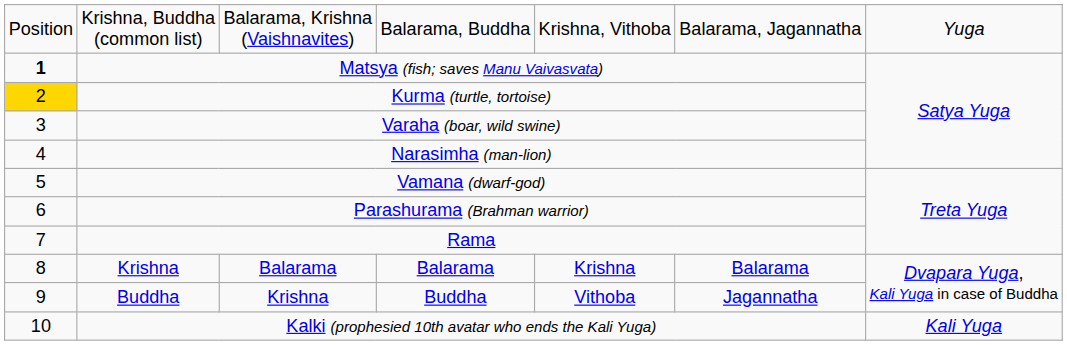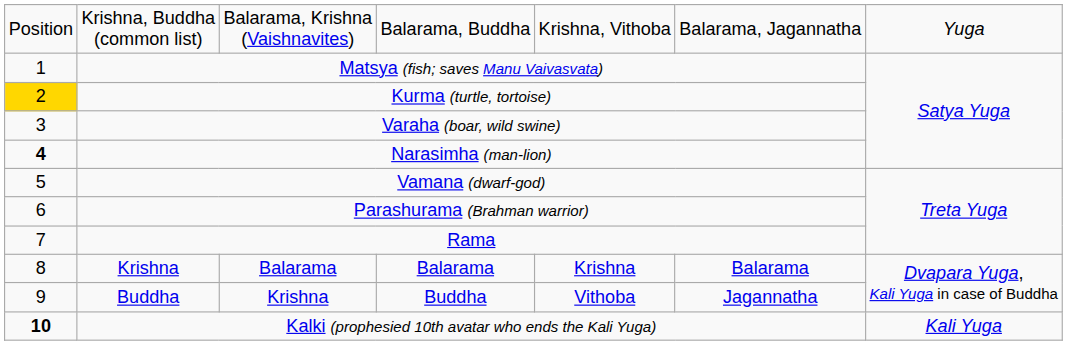(41, 67) bold -> (41, 67) normal
(41, 153) normal -> (41, 153) bold
(41, 325) normal -> (41, 325) bold
